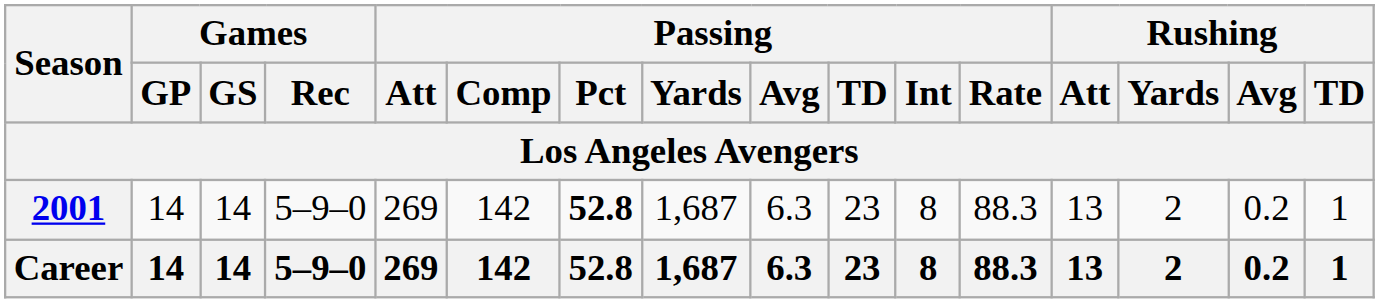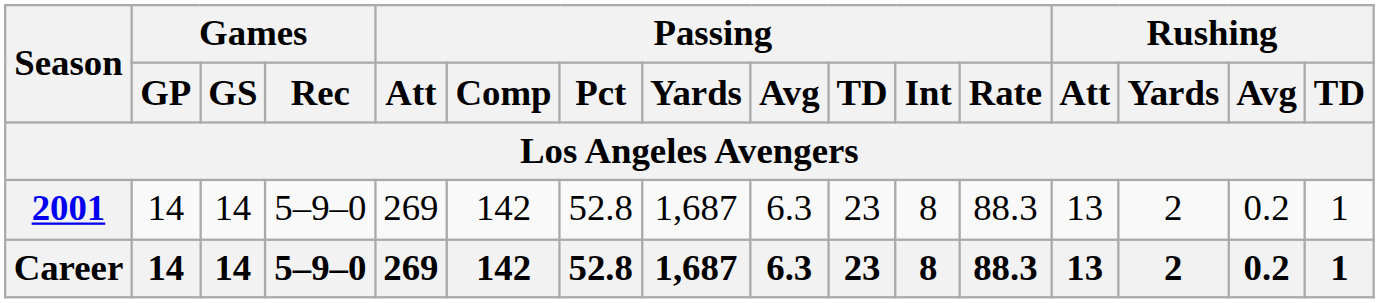(601, 208) bold -> (601, 208) normal
